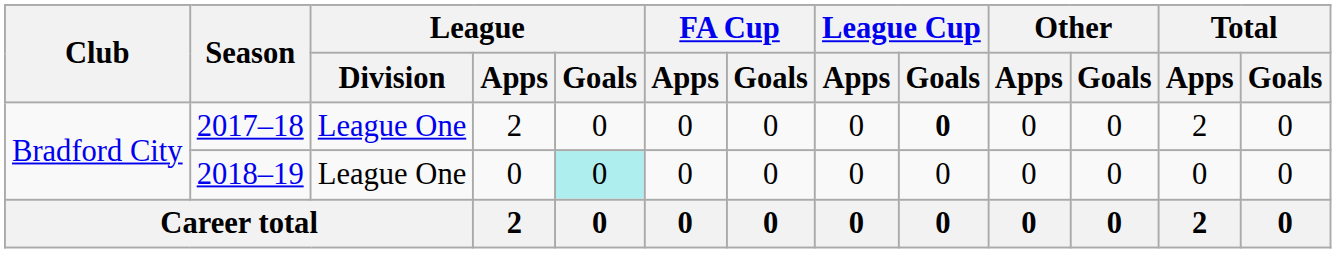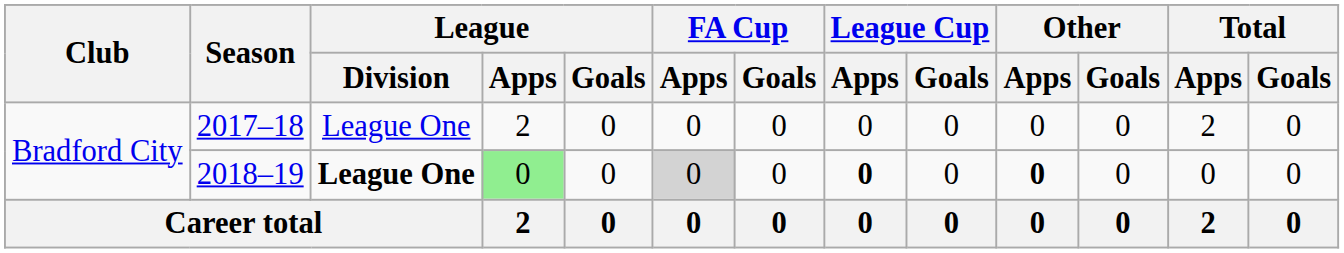(943, 125) bold -> (951, 125) normal
(392, 174) normal -> (396, 174) bold
(514, 174) no background -> (523, 174) lightgreen background
(600, 174) paleturquoise background -> (608, 174) no background
(685, 174) no background -> (694, 174) lightgrey background
(856, 174) normal -> (865, 174) bold
(1029, 174) normal -> (1037, 174) bold
